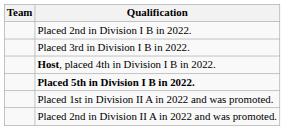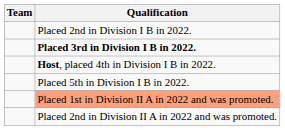(114, 47) normal -> (117, 47) bold
(116, 82) bold -> (113, 82) normal
(155, 99) no background -> (155, 99) lightsalmon background
